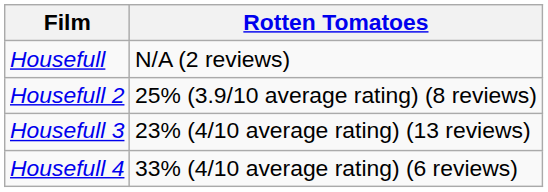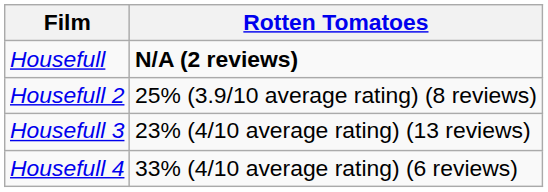(213, 58) normal -> (217, 58) bold
